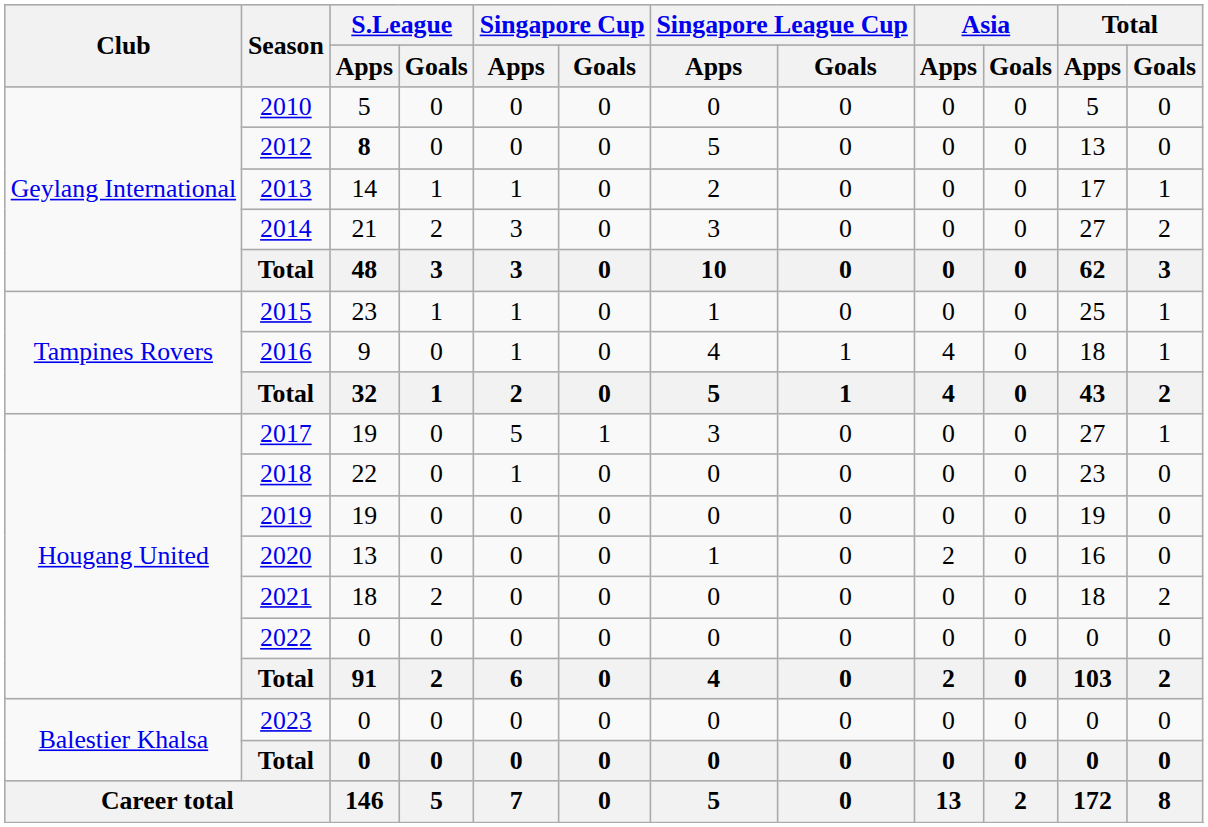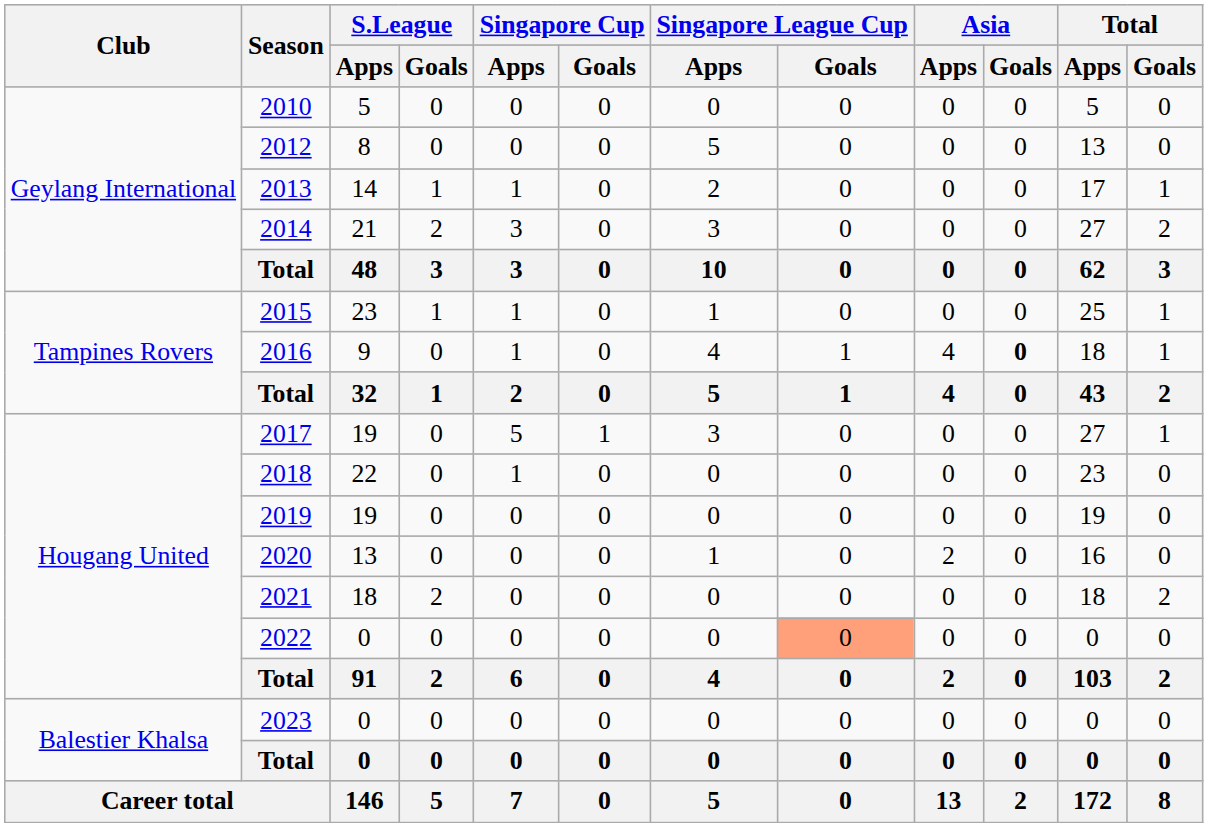(364, 147) bold -> (364, 147) normal
(1020, 351) normal -> (1020, 351) bold
(845, 637) no background -> (845, 637) lightsalmon background
